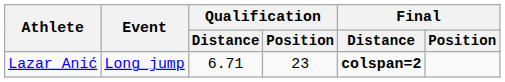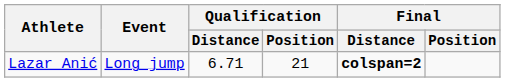(300, 64) 23 -> (300, 64) 21
